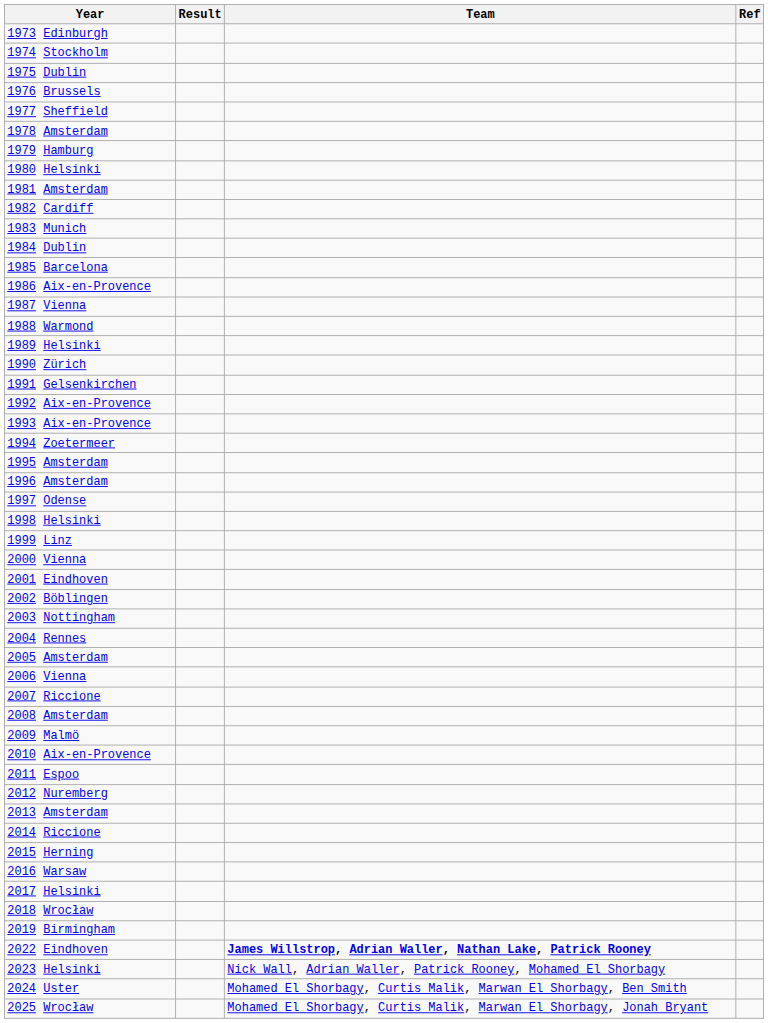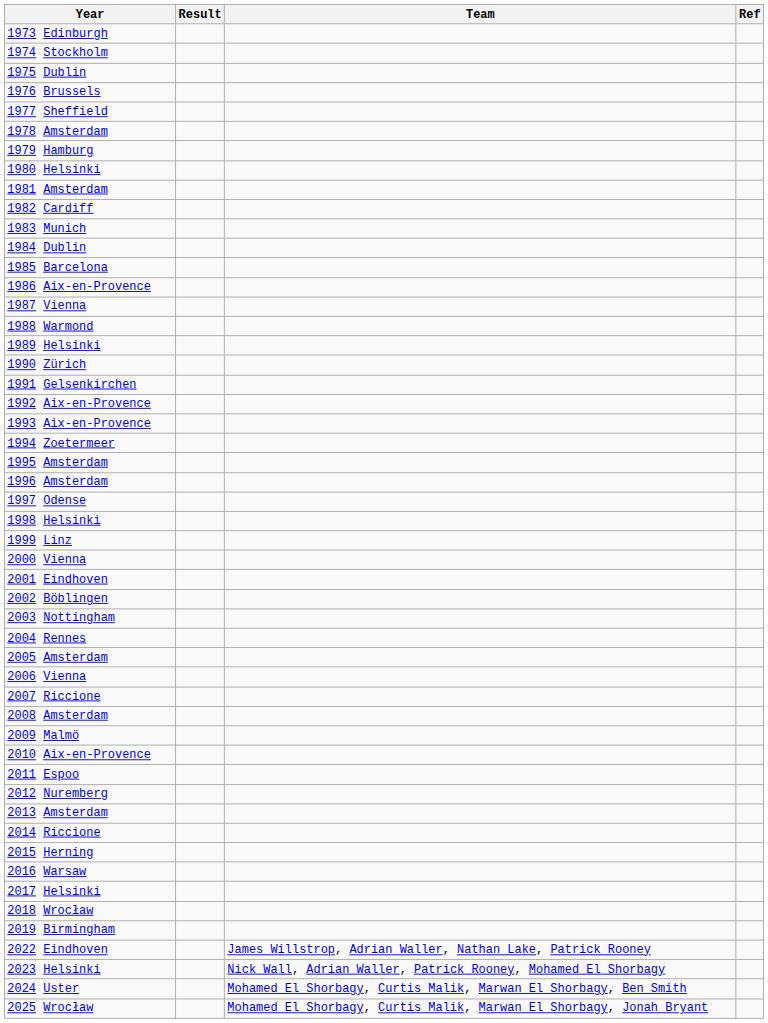(439, 950) bold -> (439, 950) normal
